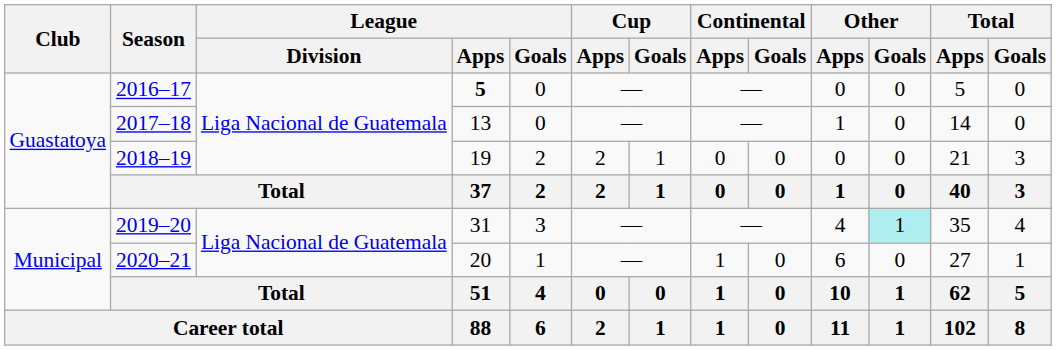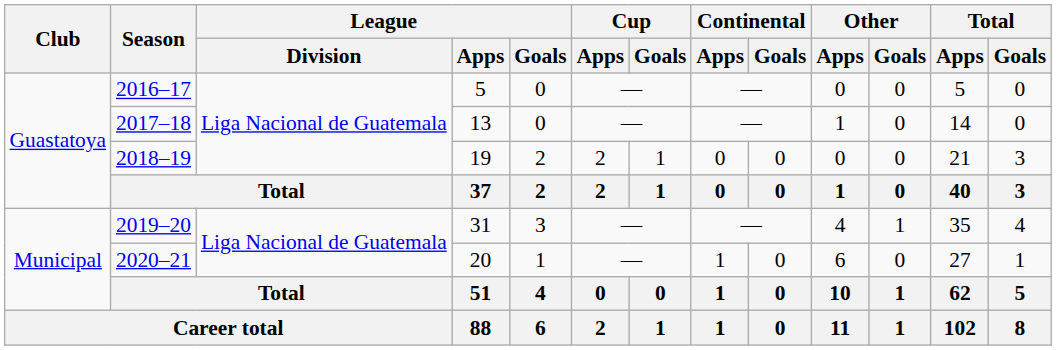(480, 89) bold -> (480, 89) normal
(900, 225) paleturquoise background -> (900, 225) no background
